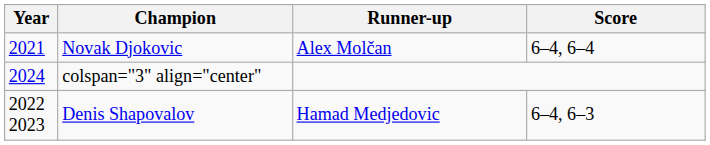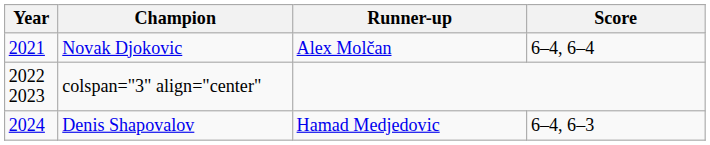(27, 76) 2024 -> (27, 86) 2022 2023
(27, 115) 2022 2023 -> (27, 125) 2024
